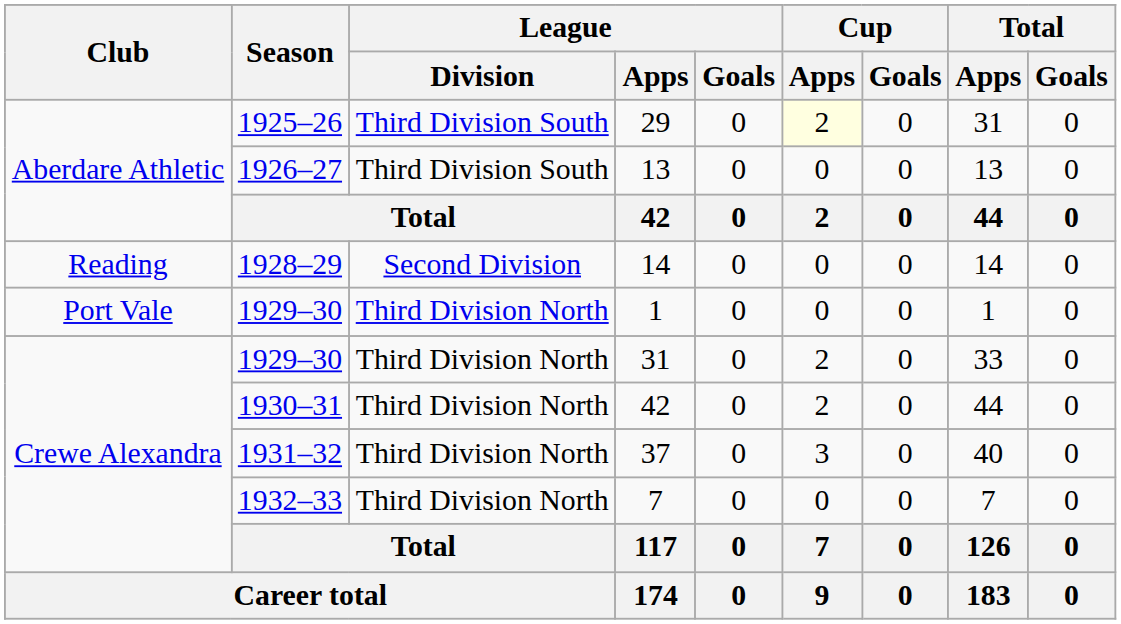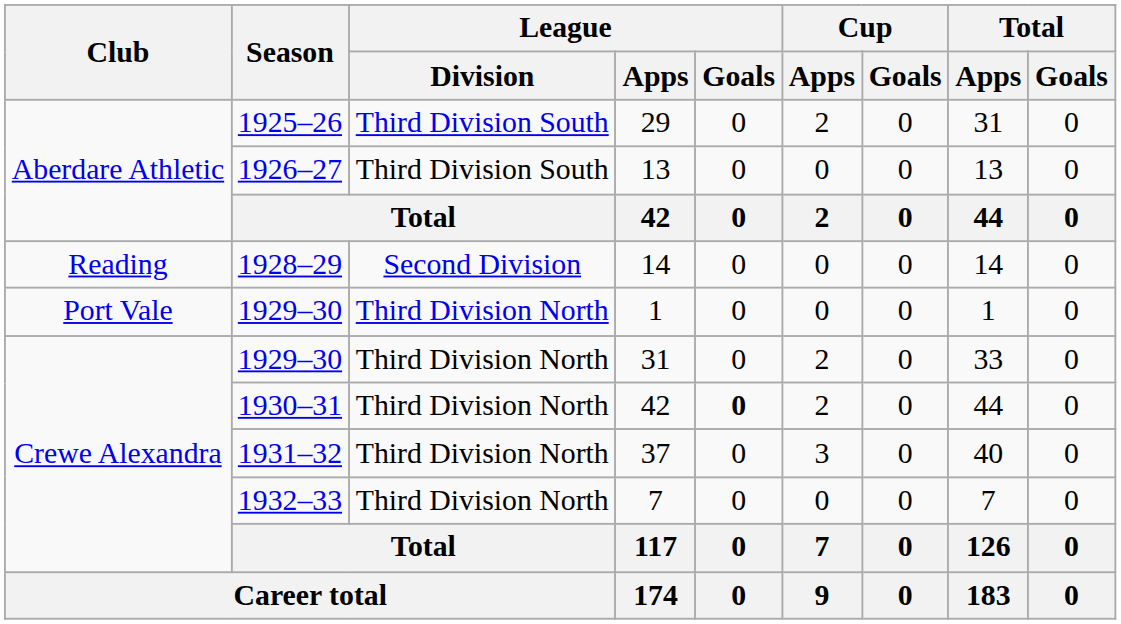(822, 122) lightyellow background -> (822, 122) no background
(739, 405) normal -> (739, 405) bold
